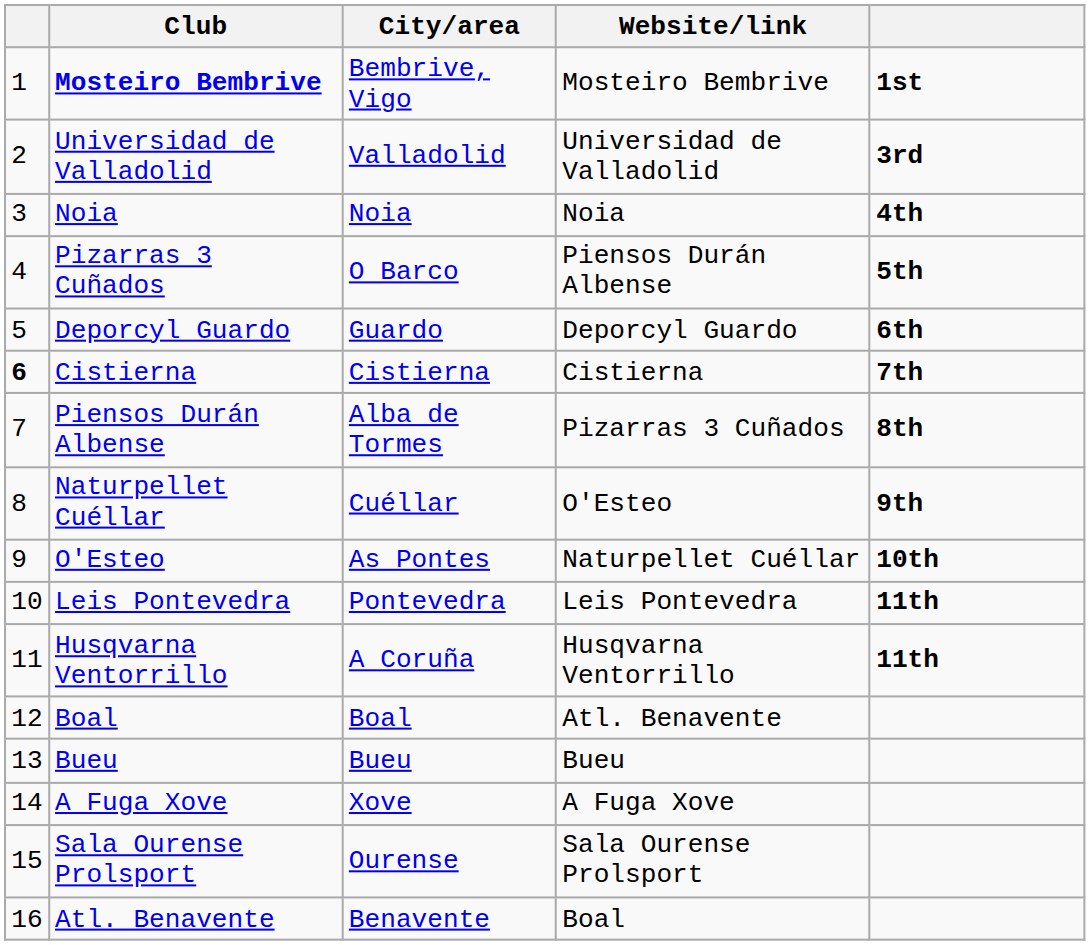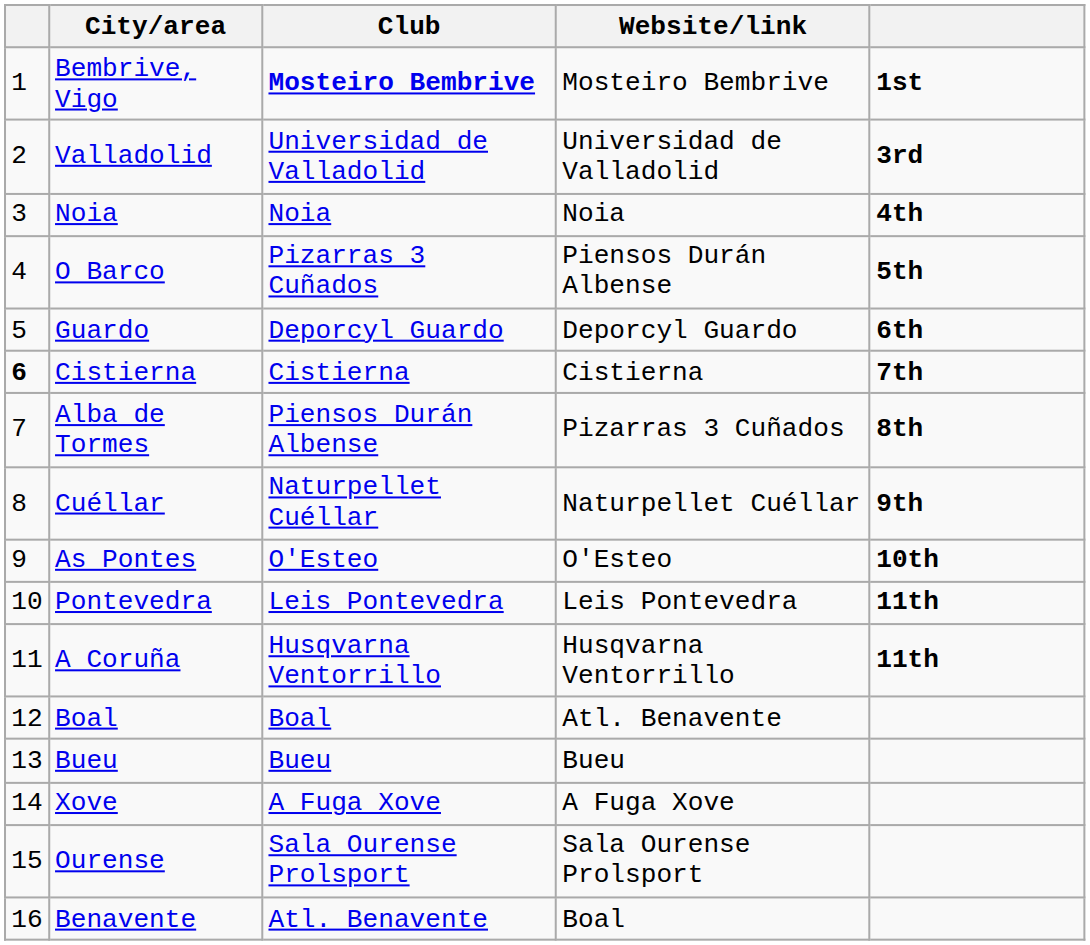columns swapped: (196, 26) <-> (449, 26)
(617, 503) O'Esteo -> (711, 503) Naturpellet Cuéllar
(711, 560) Naturpellet Cuéllar -> (617, 560) O'Esteo
